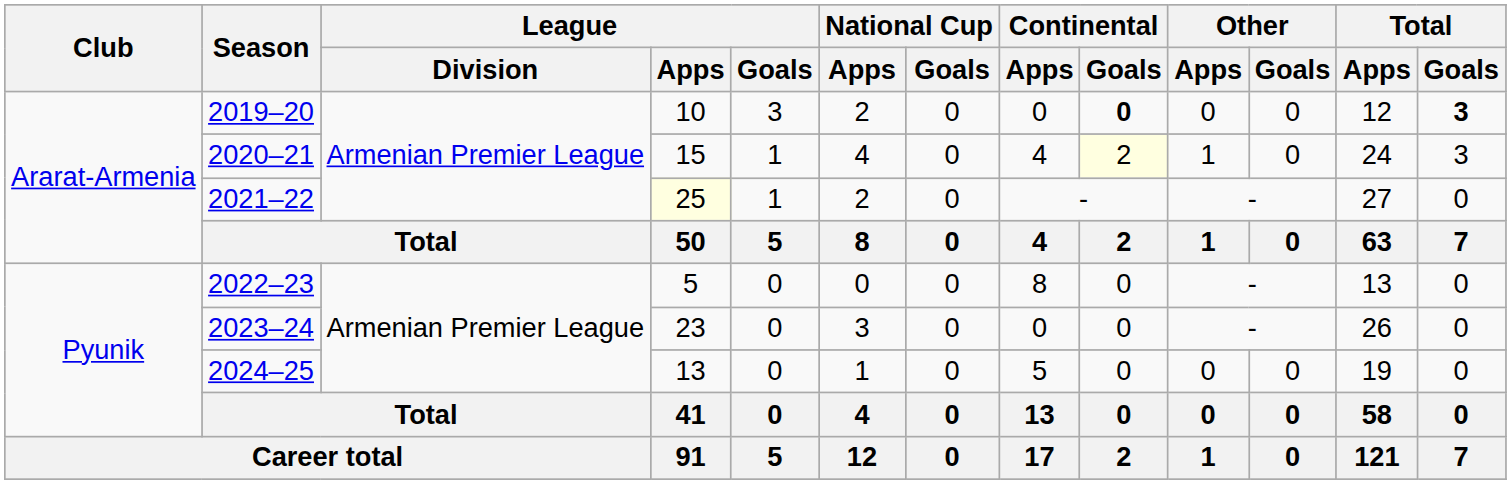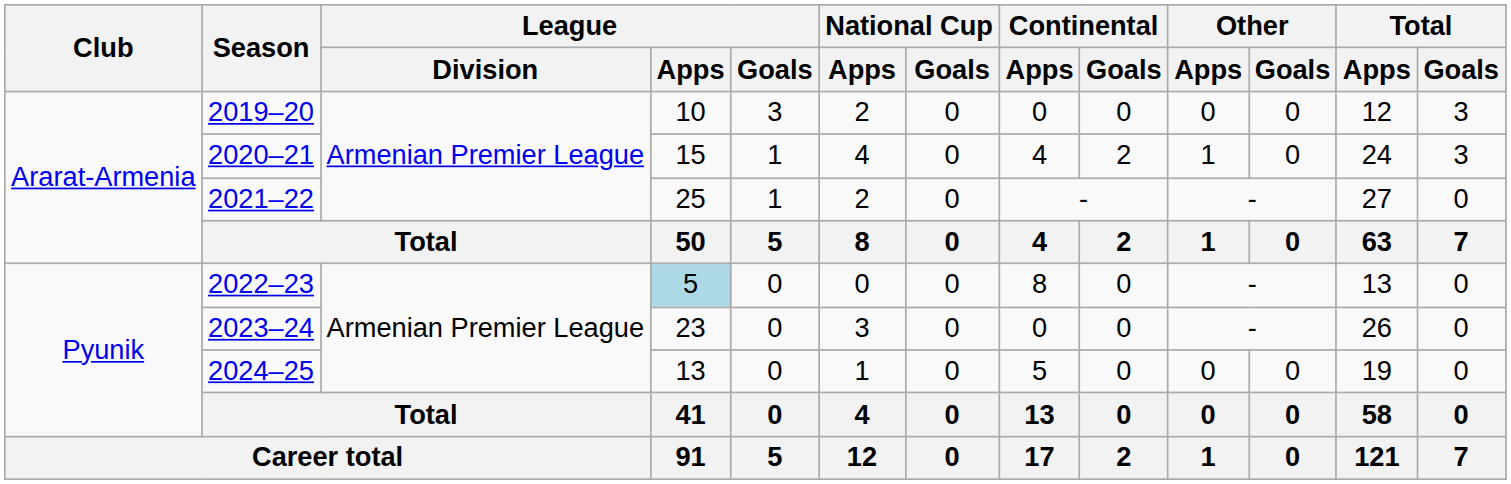(1124, 112) bold -> (1124, 112) normal
(1461, 112) bold -> (1461, 112) normal
(1124, 155) lightyellow background -> (1124, 155) no background
(691, 198) lightyellow background -> (691, 198) no background
(691, 284) no background -> (691, 284) lightblue background
